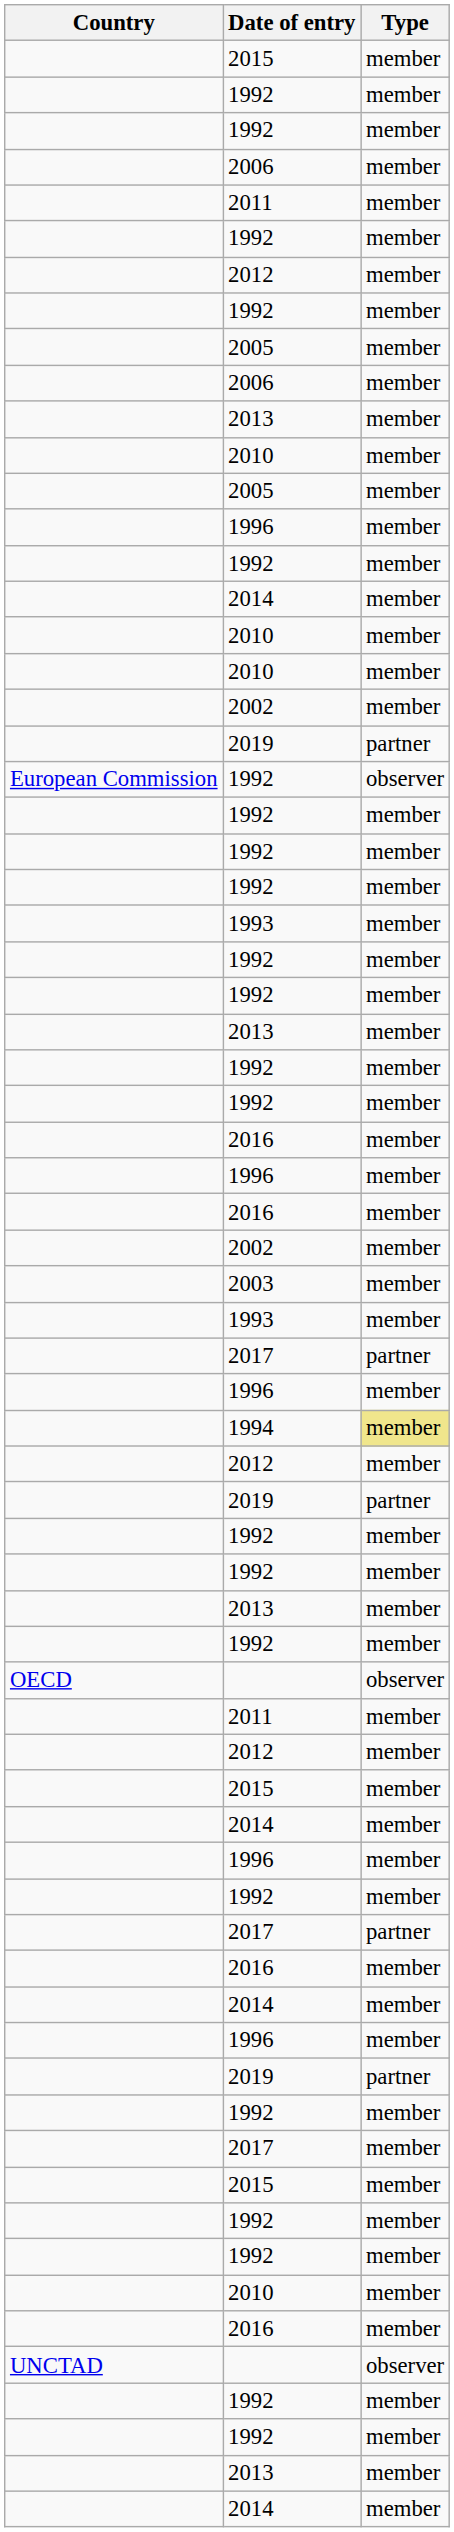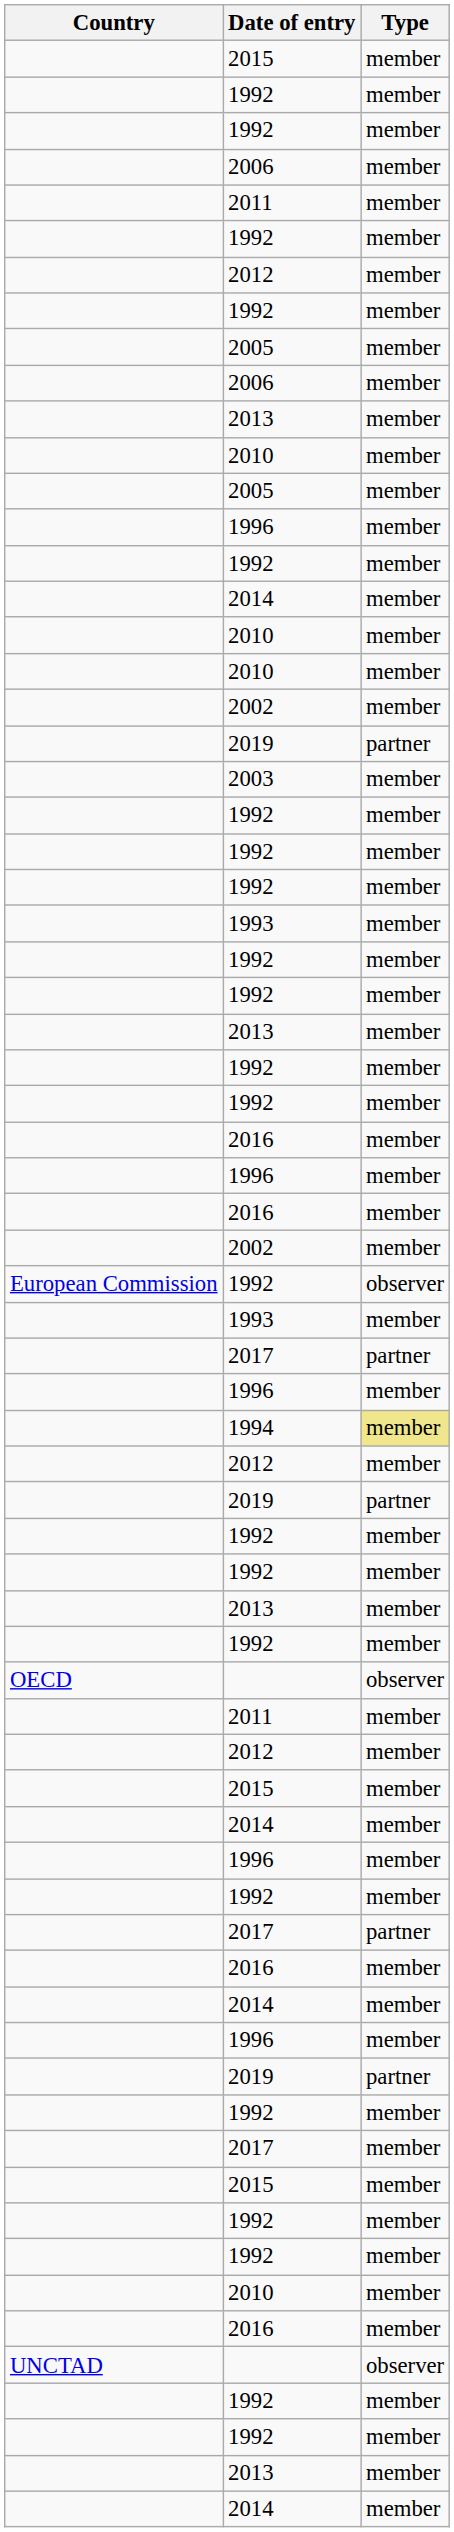rows swapped: (114, 779) <-> (114, 1284)
